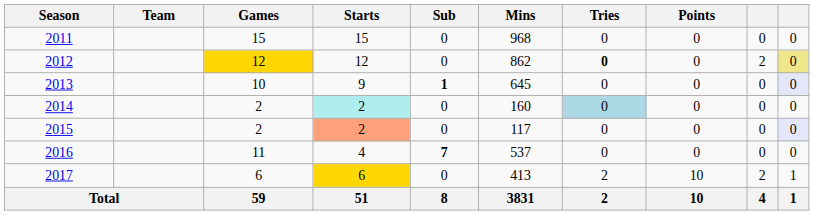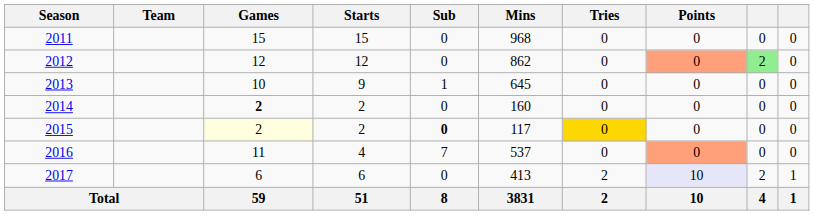(259, 61) gold background -> (259, 61) no background
(605, 61) bold -> (605, 61) normal
(697, 61) no background -> (697, 61) lightsalmon background
(762, 61) no background -> (762, 61) lightgreen background
(793, 61) khaki background -> (793, 61) no background
(444, 84) bold -> (444, 84) normal
(793, 84) lavender background -> (793, 84) no background
(259, 107) normal -> (259, 107) bold
(362, 107) paleturquoise background -> (362, 107) no background
(605, 107) lightblue background -> (605, 107) no background
(259, 130) no background -> (259, 130) lightyellow background
(362, 130) lightsalmon background -> (362, 130) no background
(444, 130) normal -> (444, 130) bold
(605, 130) no background -> (605, 130) gold background
(793, 130) lavender background -> (793, 130) no background
(444, 152) bold -> (444, 152) normal
(697, 152) no background -> (697, 152) lightsalmon background
(362, 175) gold background -> (362, 175) no background
(697, 175) no background -> (697, 175) lavender background
